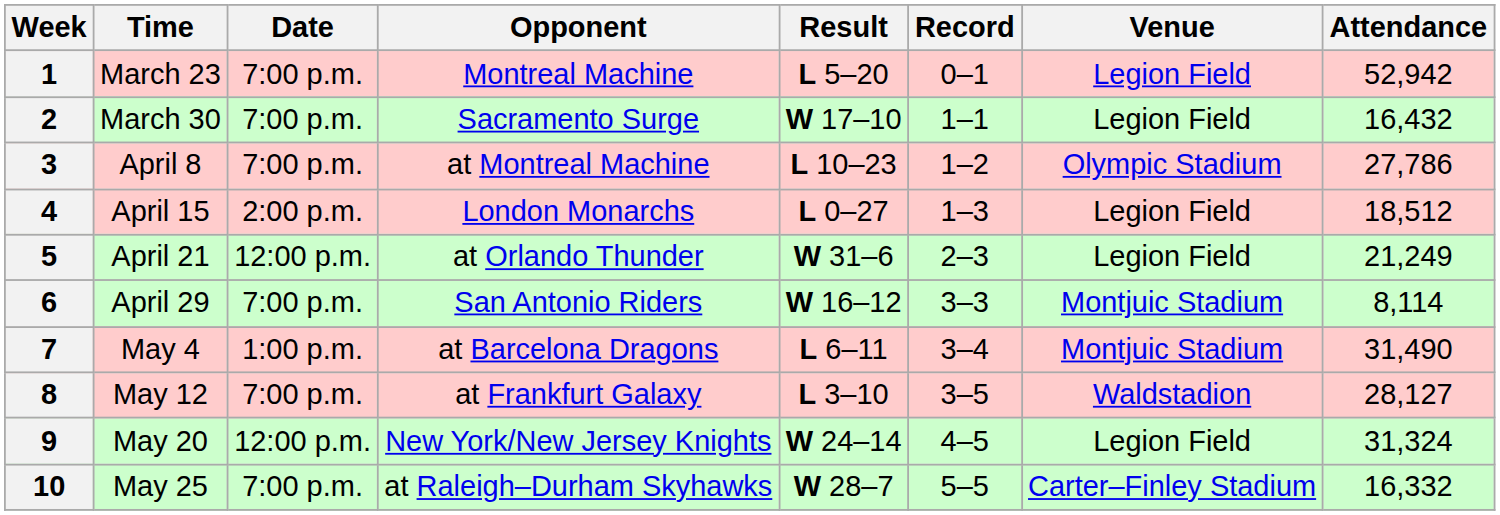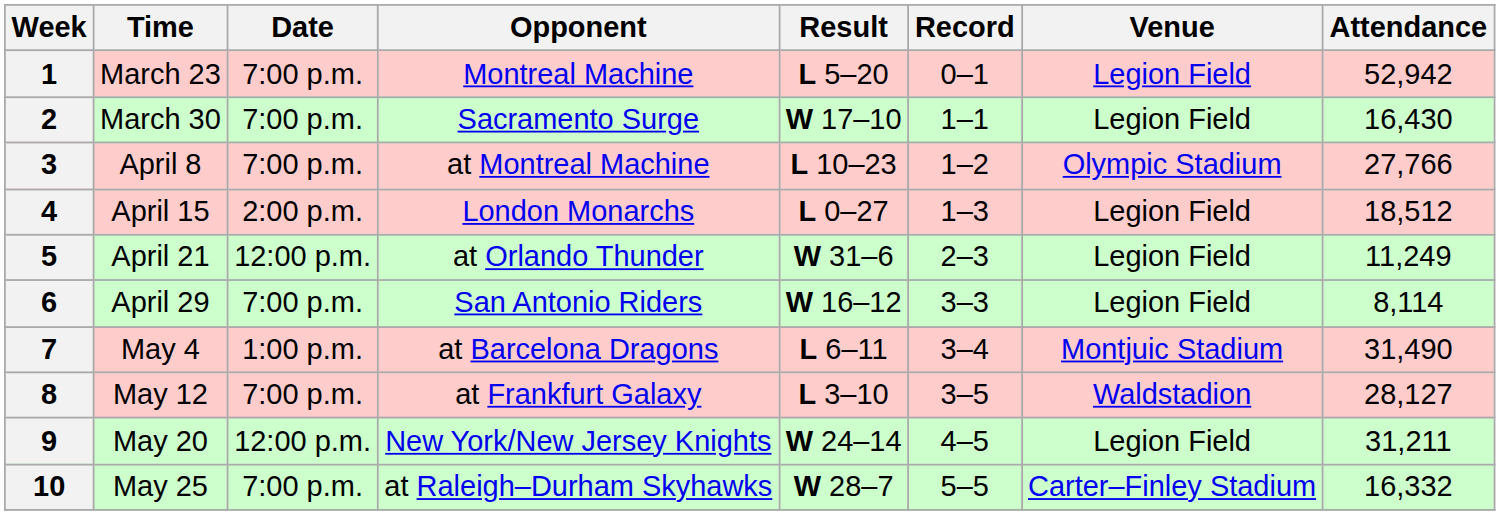(1408, 119) 16,432 -> (1408, 119) 16,430
(1408, 165) 27,786 -> (1408, 165) 27,766
(1408, 257) 21,249 -> (1408, 257) 11,249
(1172, 303) Montjuic Stadium -> (1172, 303) Legion Field
(1408, 440) 31,324 -> (1408, 440) 31,211
